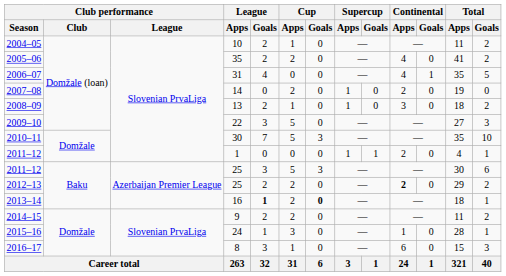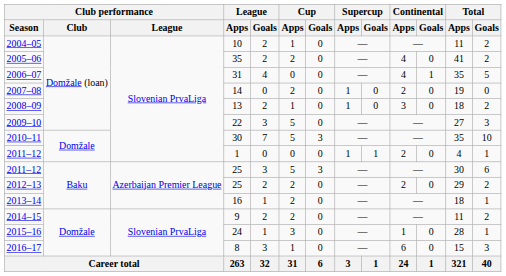(403, 185) bold -> (403, 185) normal
(265, 201) bold -> (265, 201) normal
(320, 201) bold -> (320, 201) normal
